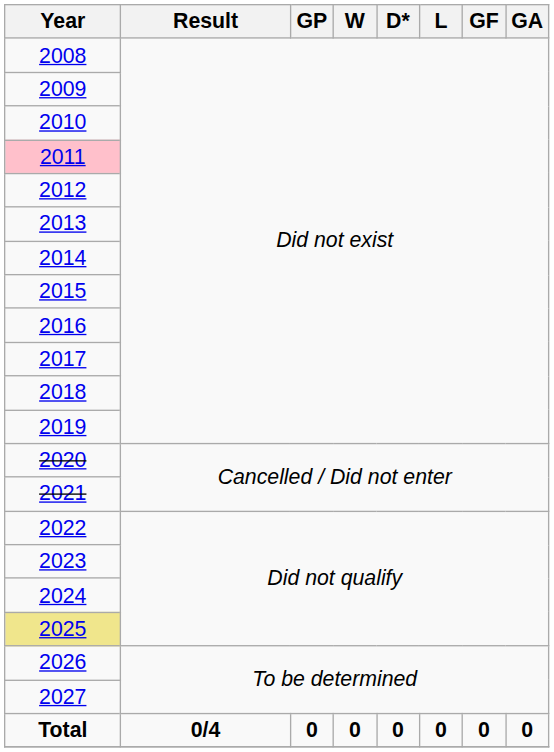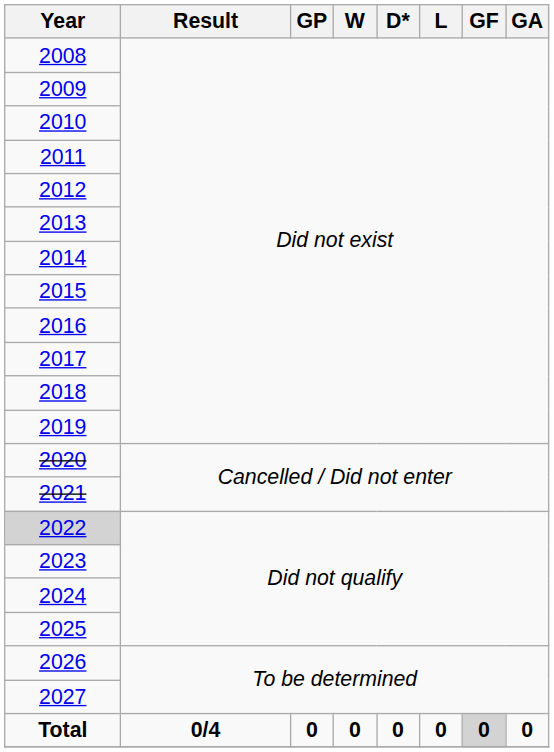(63, 156) pink background -> (63, 156) no background
(63, 527) no background -> (63, 527) lightgrey background
(63, 628) khaki background -> (63, 628) no background
(484, 730) no background -> (484, 730) lightgrey background
